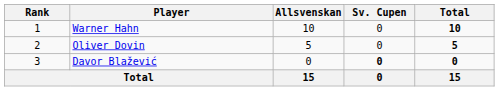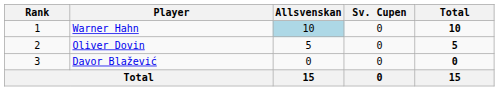(308, 29) no background -> (308, 29) lightblue background
(379, 61) bold -> (379, 61) normal
